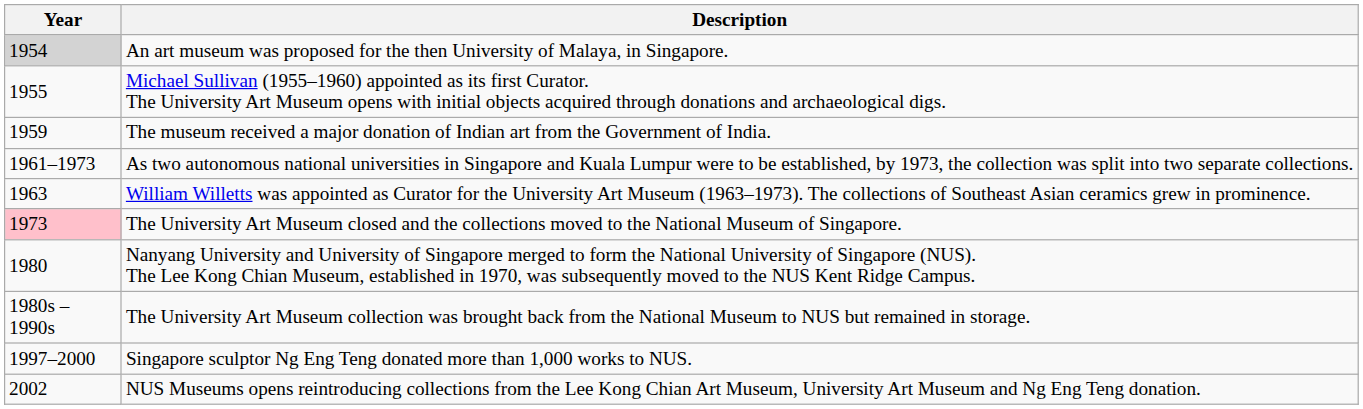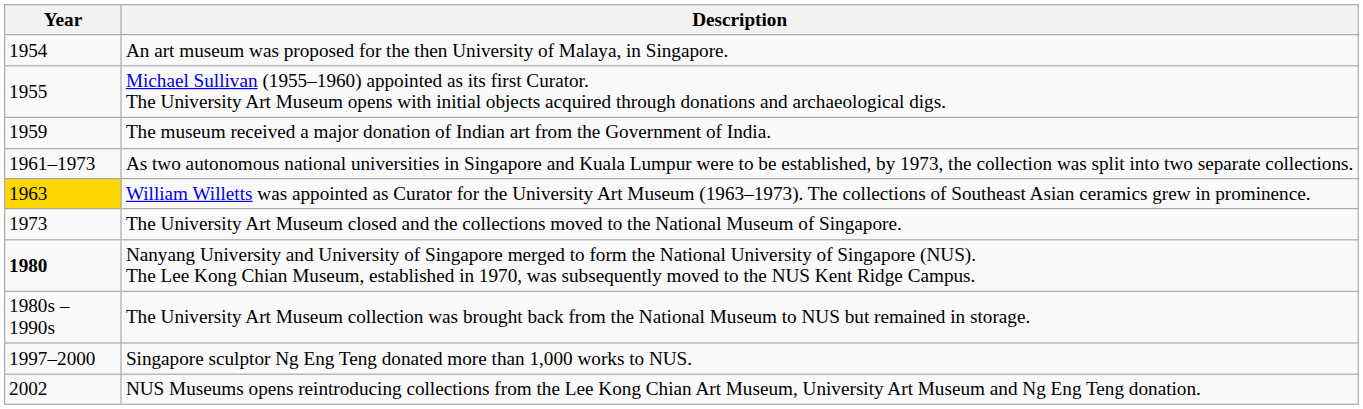(28, 50) lightgrey background -> (28, 50) no background
(28, 193) no background -> (28, 193) gold background
(28, 224) pink background -> (28, 224) no background
(28, 265) normal -> (28, 265) bold
